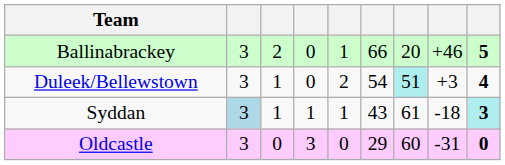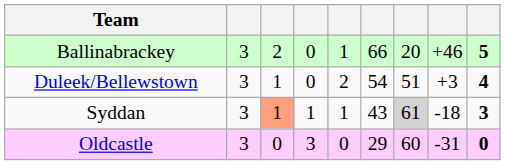(411, 81) paleturquoise background -> (411, 81) no background
(244, 112) lightblue background -> (244, 112) no background
(277, 112) no background -> (277, 112) lightsalmon background
(411, 112) no background -> (411, 112) lightgrey background
(484, 112) paleturquoise background -> (484, 112) no background
